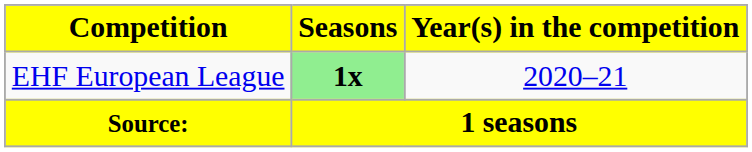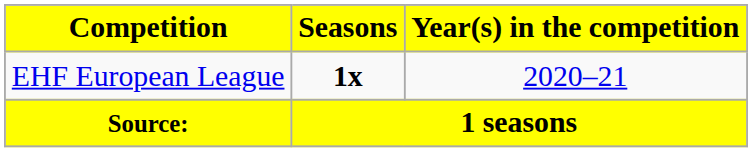(348, 75) lightgreen background -> (348, 75) no background
